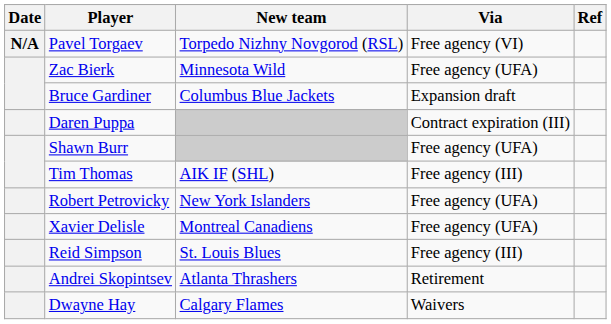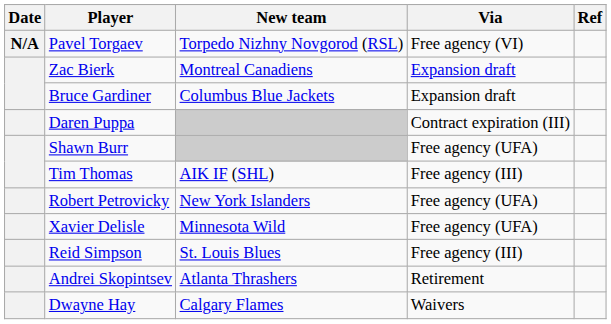(232, 69) Minnesota Wild -> (246, 69) Montreal Canadiens
(474, 69) Free agency (UFA) -> (463, 69) Expansion draft
(246, 226) Montreal Canadiens -> (232, 226) Minnesota Wild
